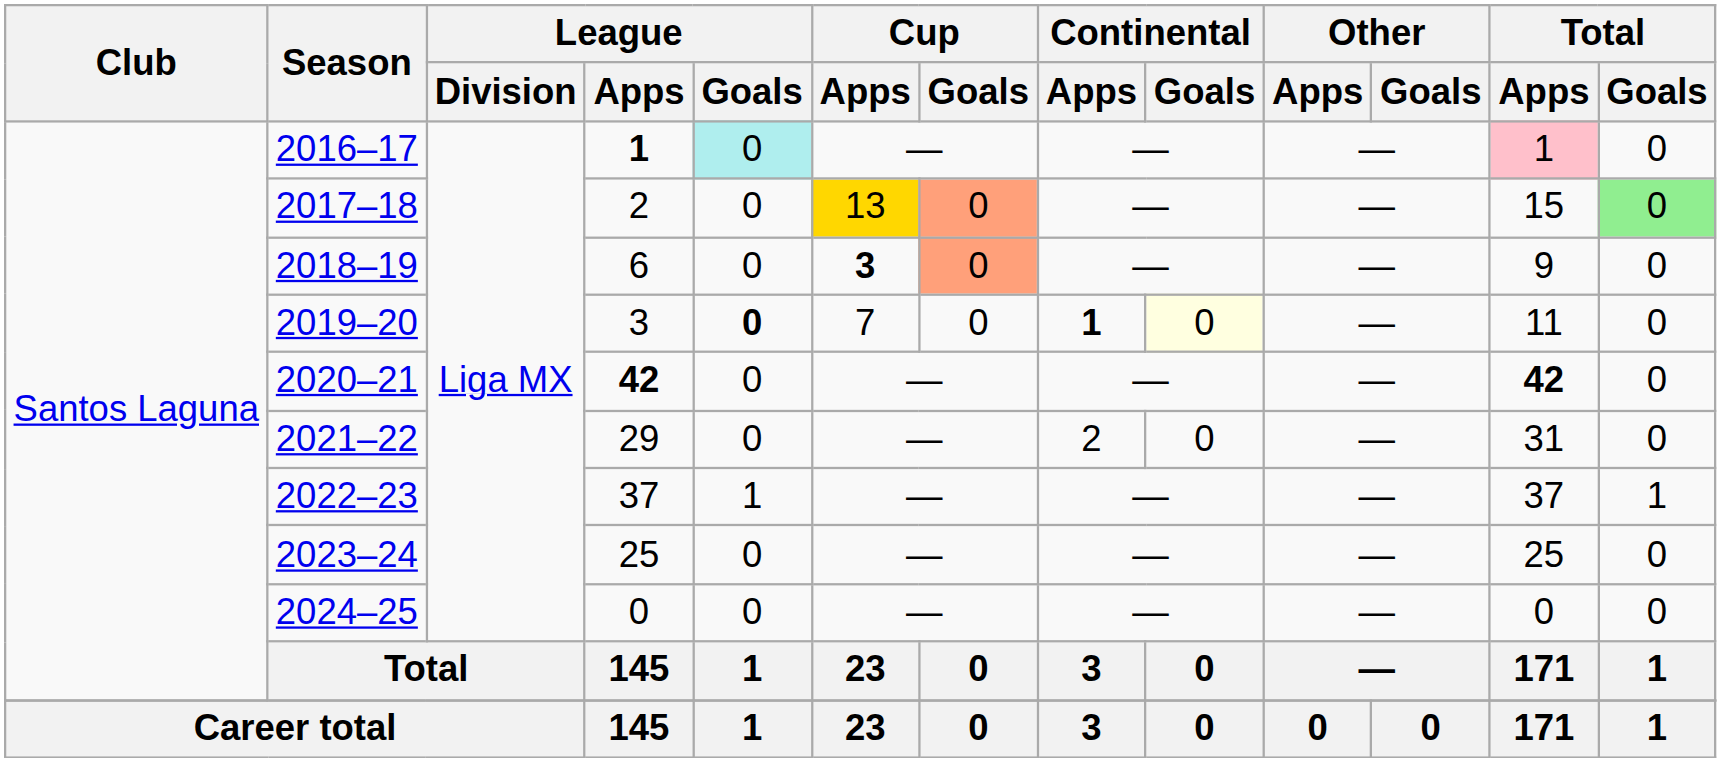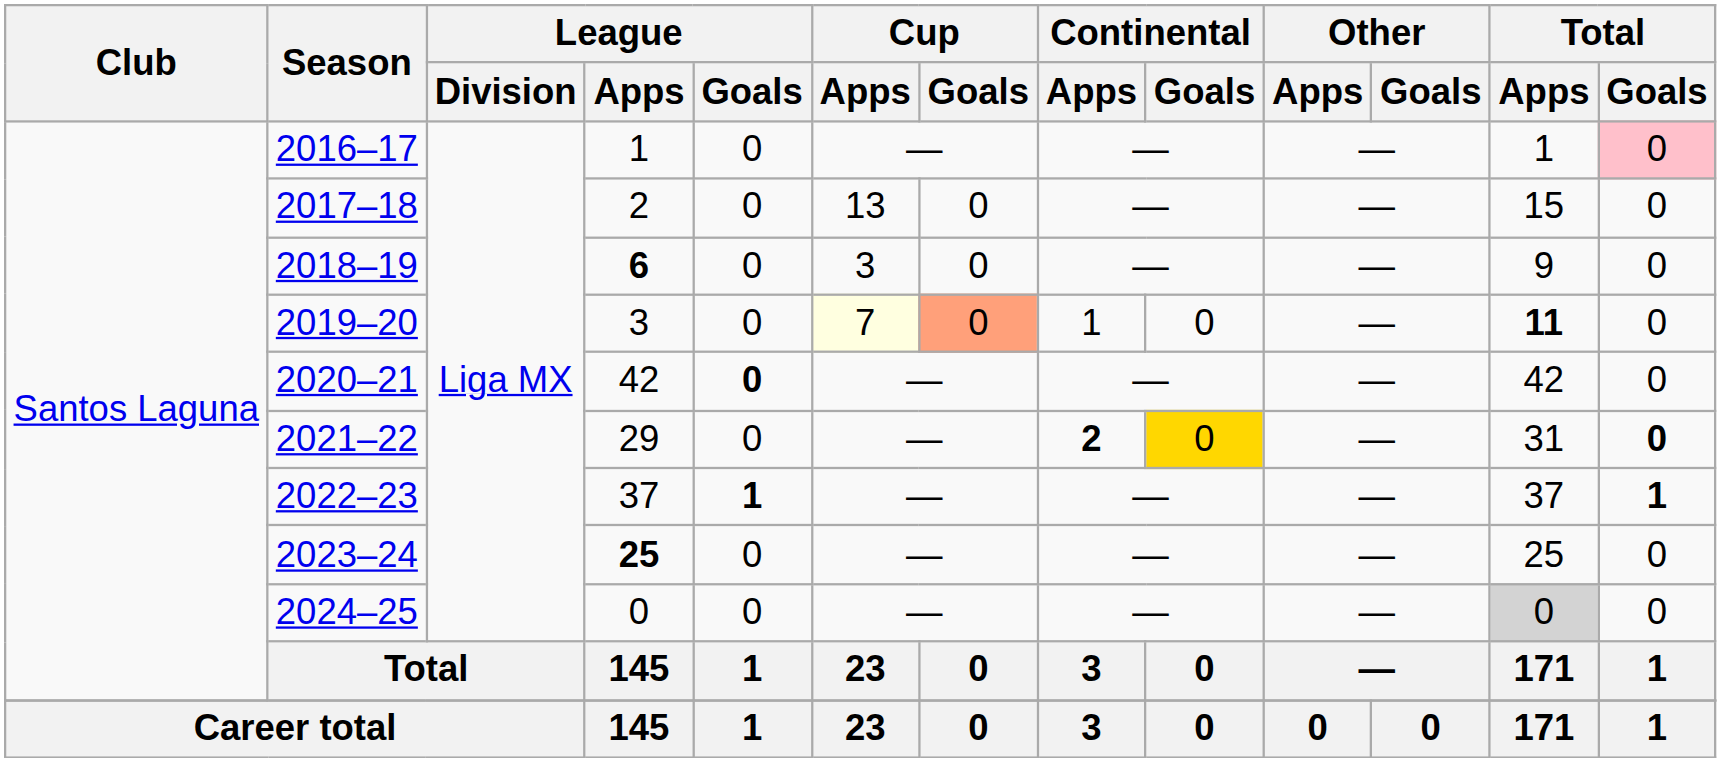(639, 149) bold -> (639, 149) normal
(752, 149) paleturquoise background -> (752, 149) no background
(1544, 149) pink background -> (1544, 149) no background
(1657, 149) no background -> (1657, 149) pink background
(865, 206) gold background -> (865, 206) no background
(978, 206) lightsalmon background -> (978, 206) no background
(1657, 206) lightgreen background -> (1657, 206) no background
(639, 264) normal -> (639, 264) bold
(865, 264) bold -> (865, 264) normal
(978, 264) lightsalmon background -> (978, 264) no background
(752, 322) bold -> (752, 322) normal
(865, 322) no background -> (865, 322) lightyellow background
(978, 322) no background -> (978, 322) lightsalmon background
(1091, 322) bold -> (1091, 322) normal
(1205, 322) lightyellow background -> (1205, 322) no background
(1544, 322) normal -> (1544, 322) bold
(639, 380) bold -> (639, 380) normal
(752, 380) normal -> (752, 380) bold
(1544, 380) bold -> (1544, 380) normal
(1091, 438) normal -> (1091, 438) bold
(1205, 438) no background -> (1205, 438) gold background
(1657, 438) normal -> (1657, 438) bold
(752, 496) normal -> (752, 496) bold
(1657, 496) normal -> (1657, 496) bold
(639, 554) normal -> (639, 554) bold
(1544, 611) no background -> (1544, 611) lightgrey background
